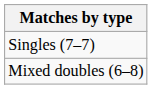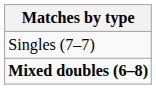(76, 71) normal -> (78, 71) bold
